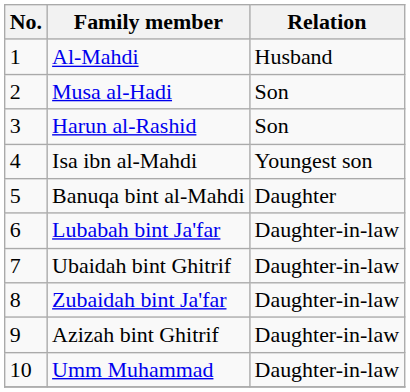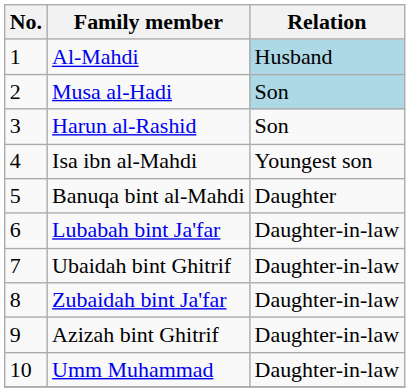(294, 56) no background -> (294, 56) lightblue background
(272, 91) no background -> (272, 91) lightblue background
